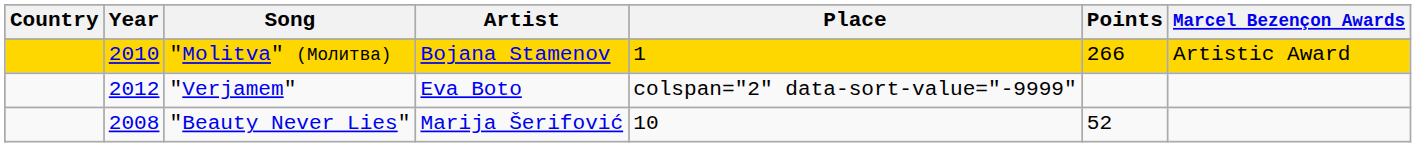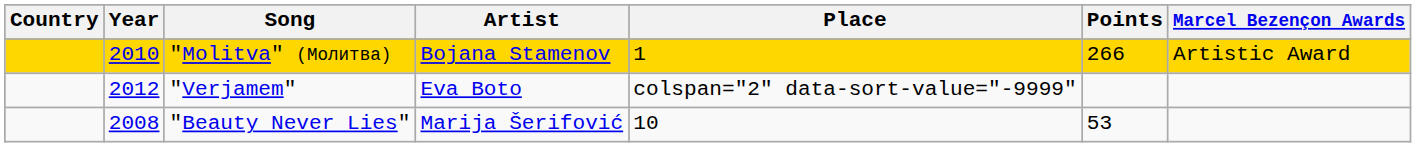(1100, 125) 52 -> (1100, 125) 53
